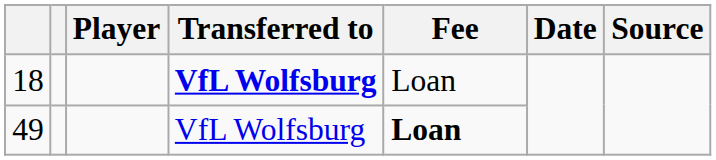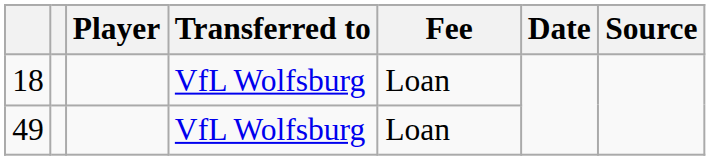(276, 79) bold -> (270, 79) normal
(426, 129) bold -> (418, 129) normal
